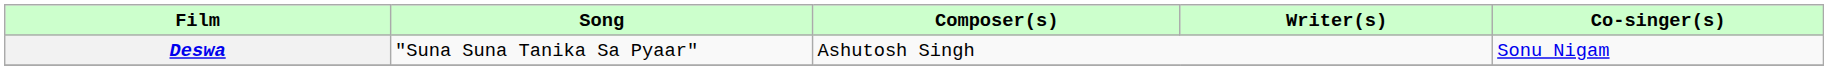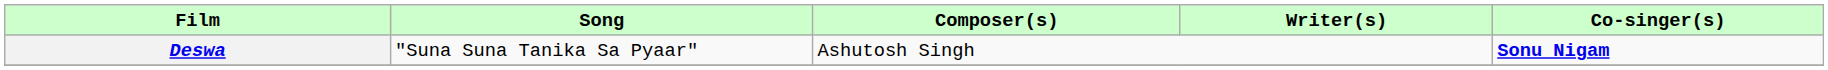(1553, 50) normal -> (1553, 50) bold
